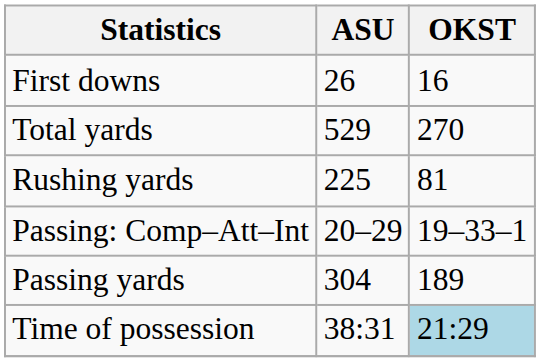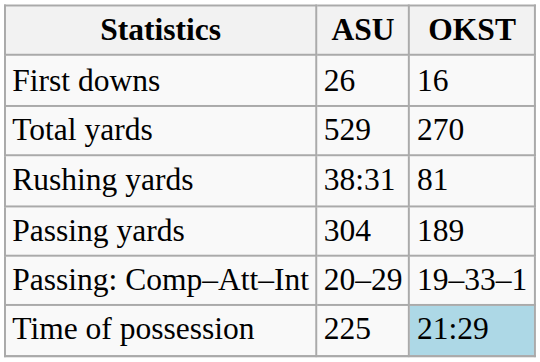(347, 179) 225 -> (360, 179) 38:31
rows swapped: (98, 279) <-> (161, 229)
(360, 329) 38:31 -> (347, 329) 225
